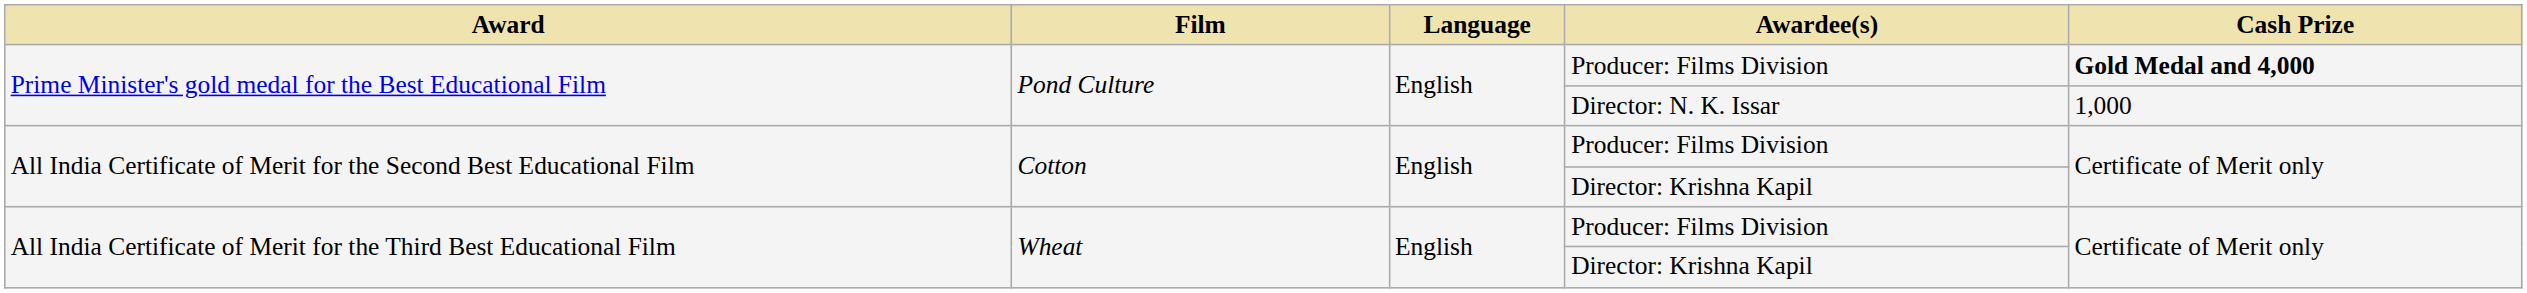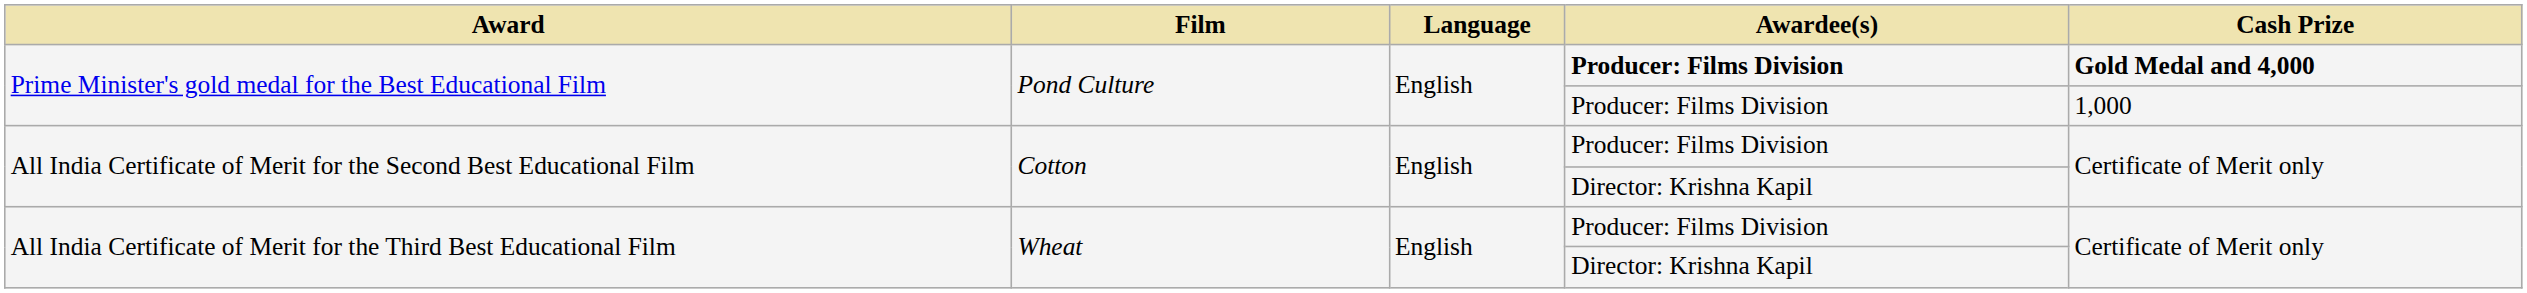(1700, 65) normal -> (1707, 65) bold
(1675, 105) Director: N. K. Issar -> (1700, 105) Producer: Films Division
